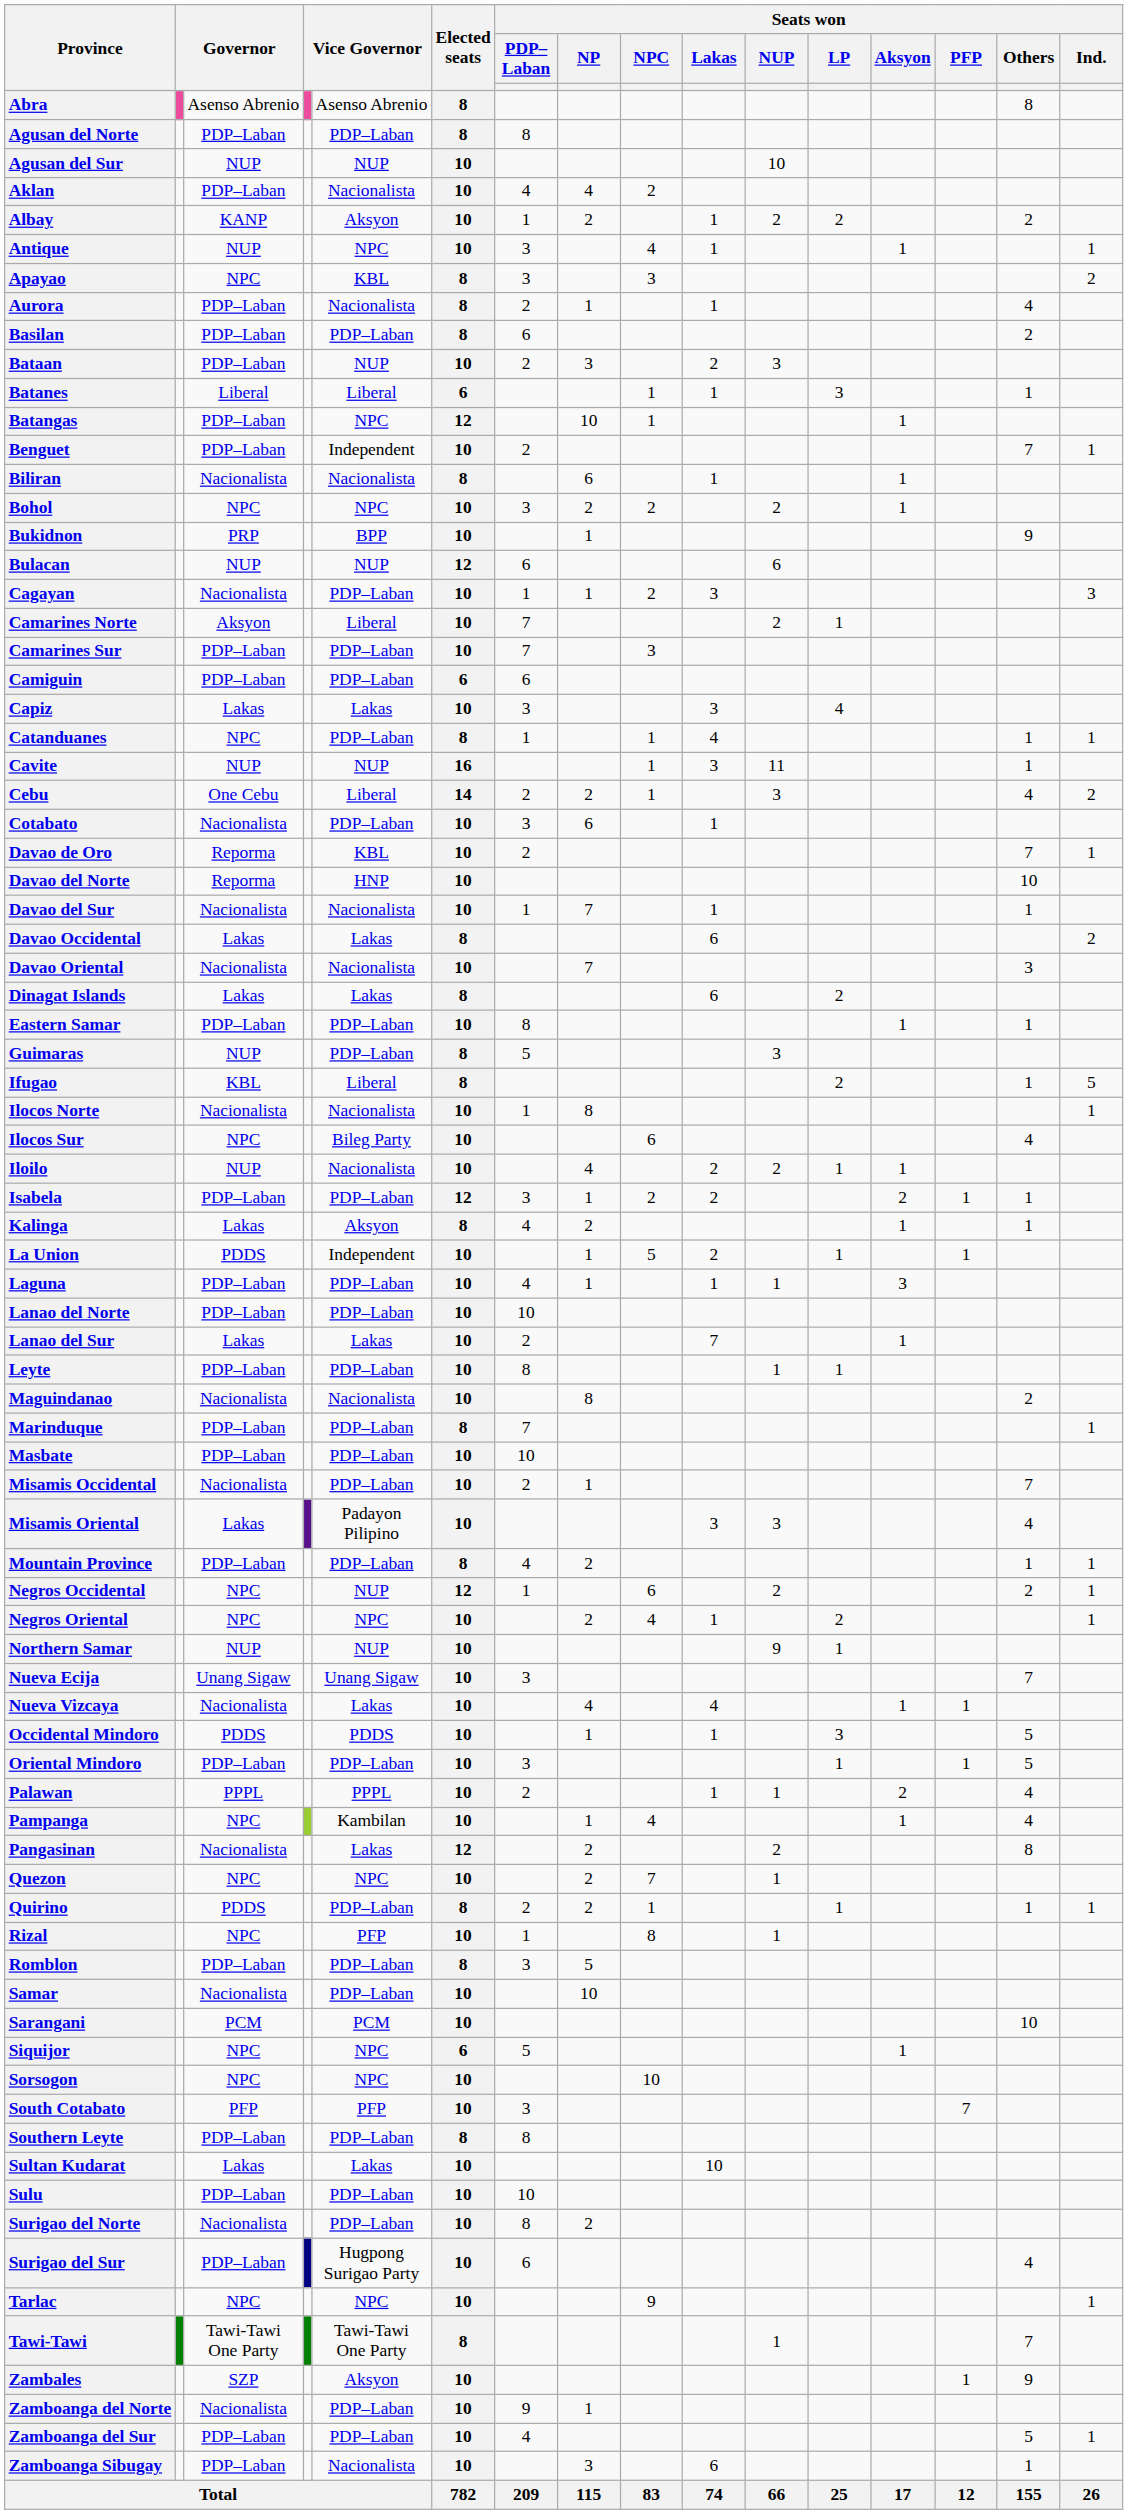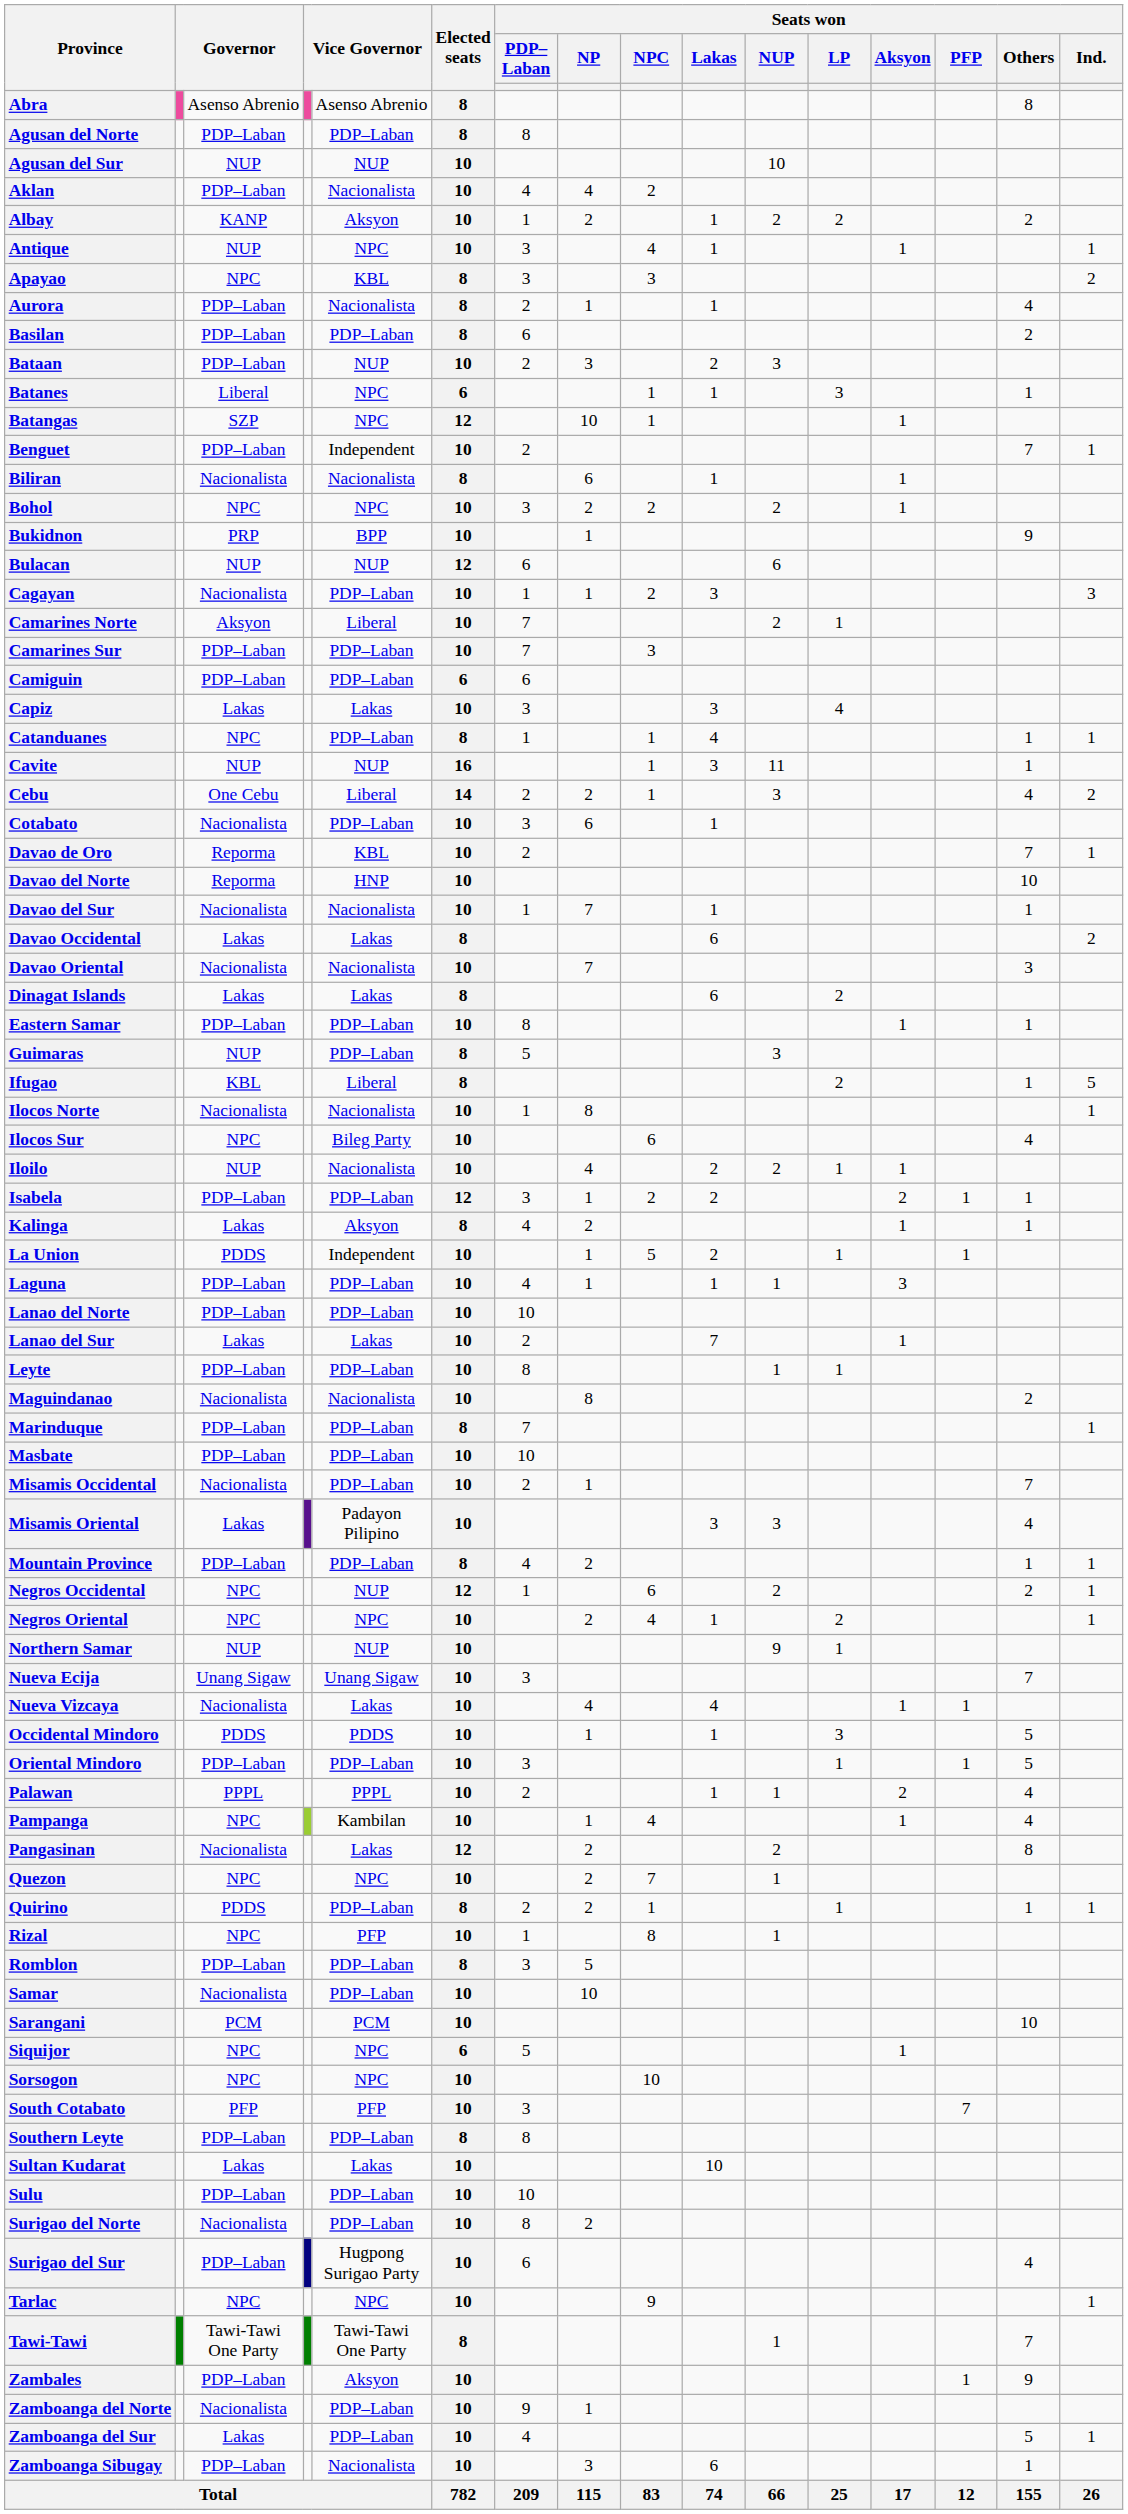(371, 392) Liberal -> (371, 392) NPC
(243, 421) PDP–Laban -> (243, 421) SZP
(243, 2379) SZP -> (243, 2379) PDP–Laban
(243, 2437) PDP–Laban -> (243, 2437) Lakas
